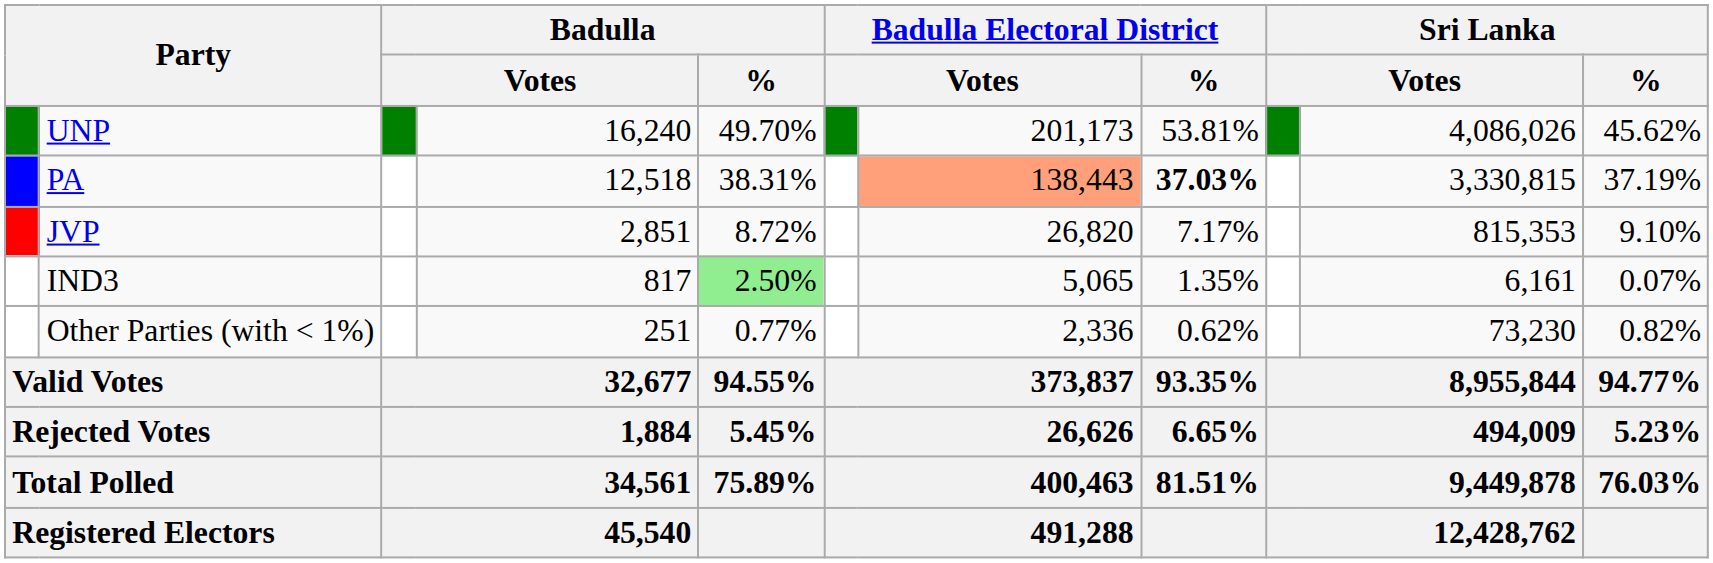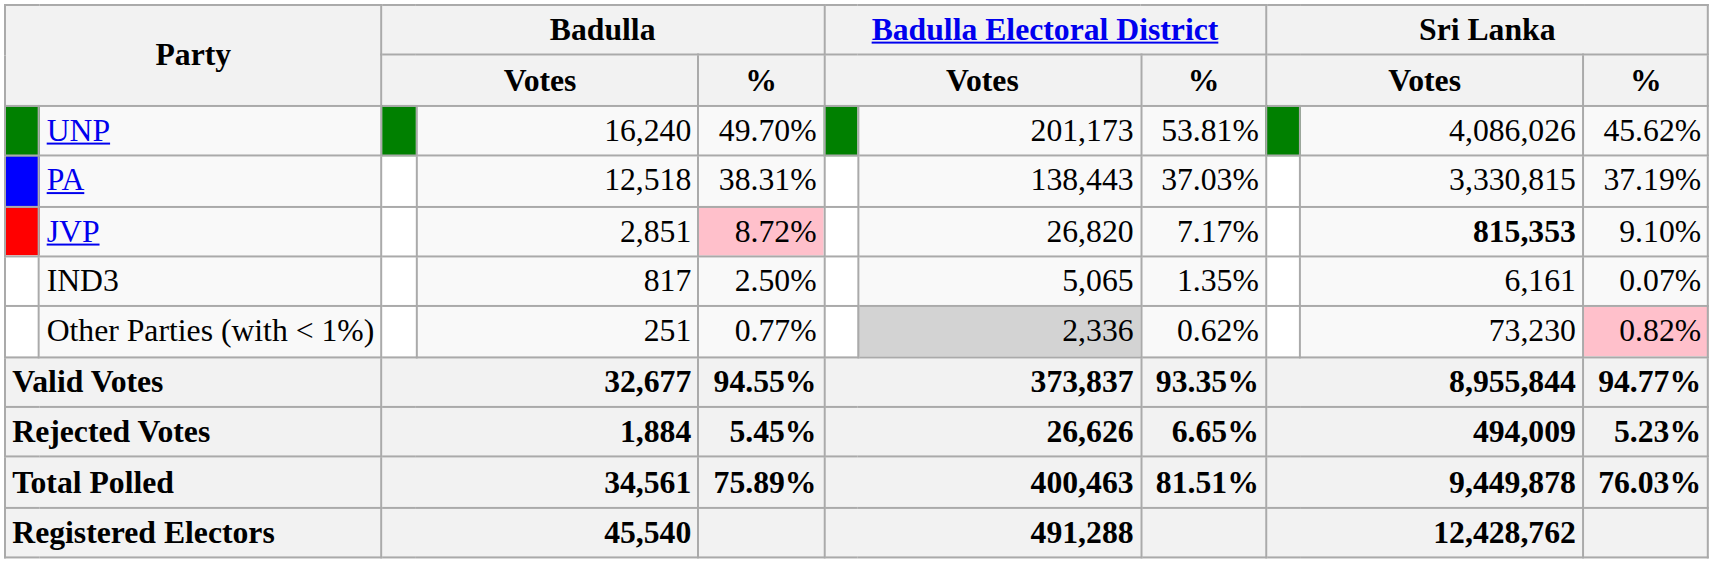(1082, 180) lightsalmon background -> (1082, 180) no background
(1207, 180) bold -> (1210, 180) normal
(776, 230) no background -> (776, 230) pink background
(1524, 230) normal -> (1524, 230) bold
(776, 280) lightgreen background -> (776, 280) no background
(1098, 331) no background -> (1098, 331) lightgrey background
(1660, 331) no background -> (1660, 331) pink background
